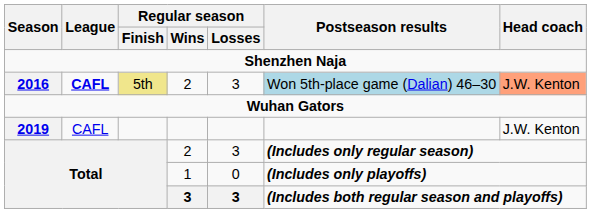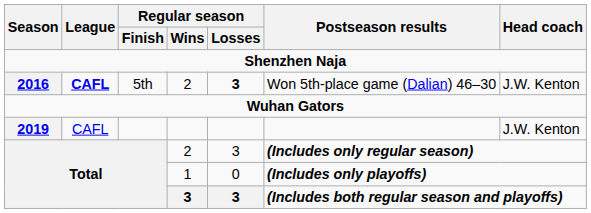(143, 84) khaki background -> (143, 84) no background
(236, 84) normal -> (236, 84) bold
(382, 84) lightblue background -> (382, 84) no background
(541, 84) lightsalmon background -> (541, 84) no background
